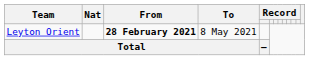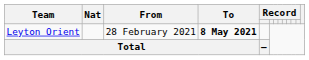(151, 32) bold -> (151, 32) normal
(228, 32) normal -> (228, 32) bold
